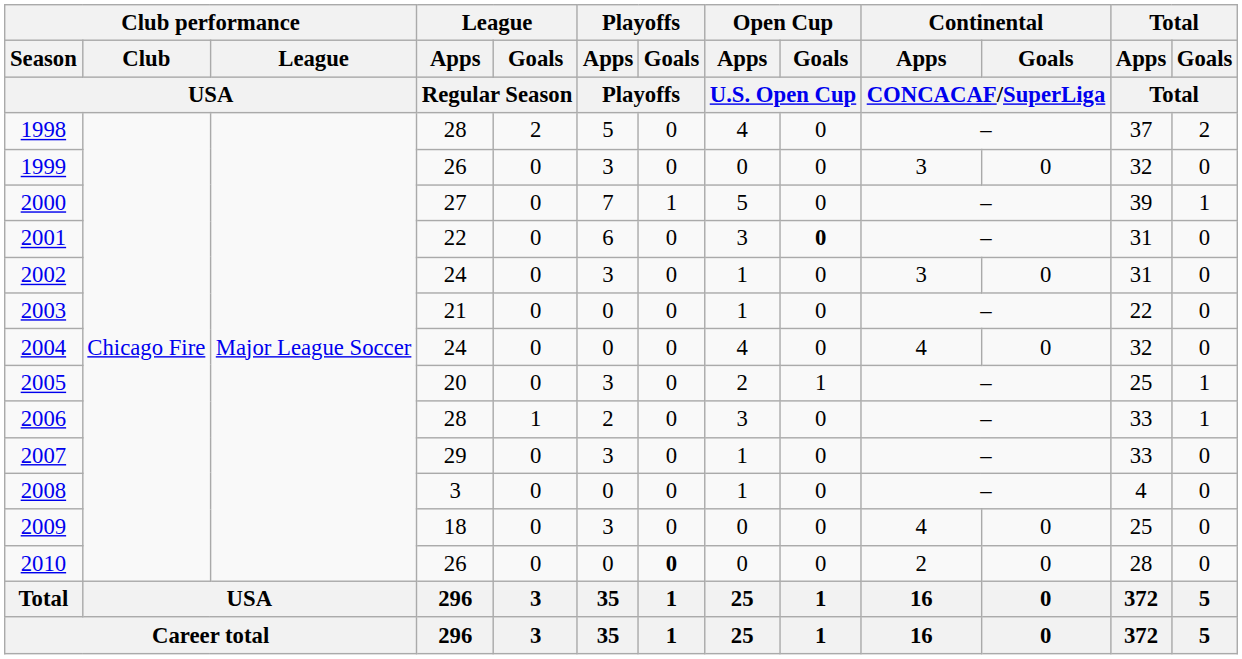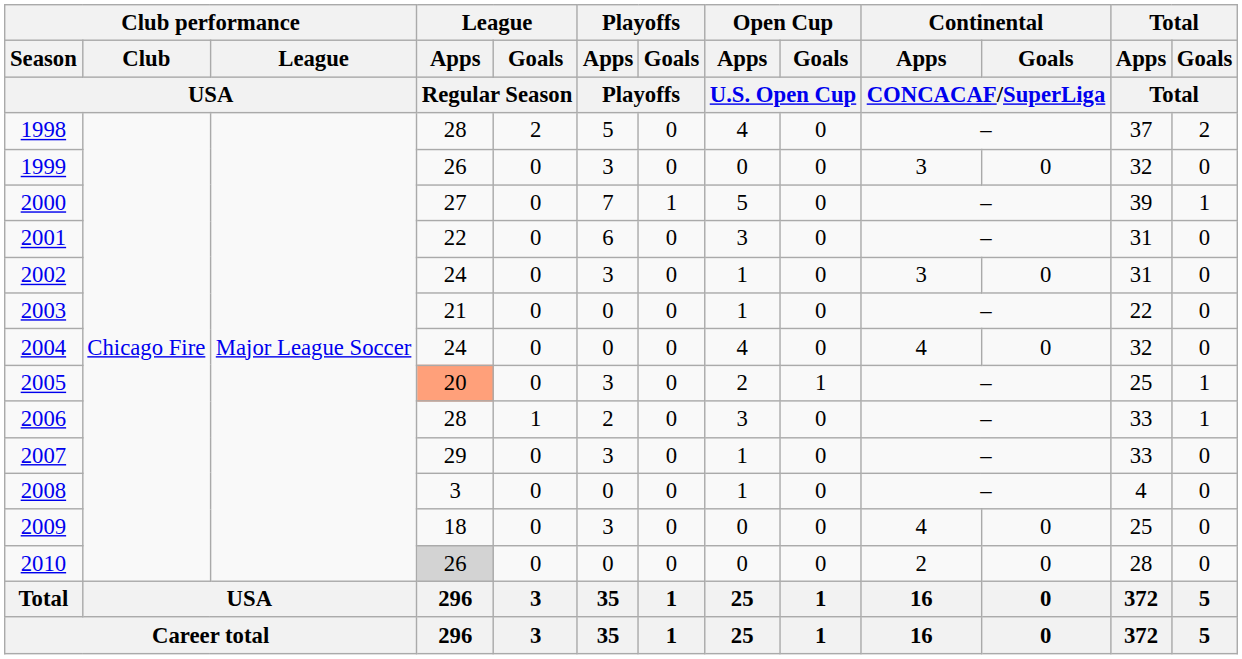(821, 238) bold -> (821, 238) normal
(455, 382) no background -> (455, 382) lightsalmon background
(455, 563) no background -> (455, 563) lightgrey background
(672, 563) bold -> (672, 563) normal
